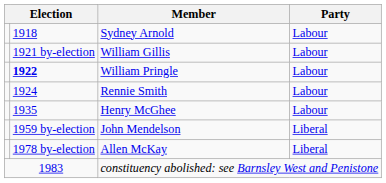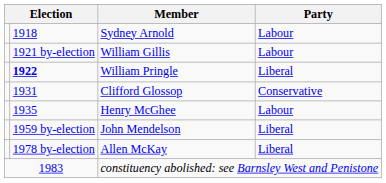(310, 71) Labour -> (276, 71) Liberal
- row: (134, 91)
+ row: (141, 91)
